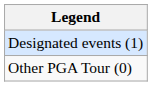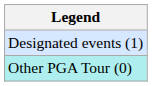(70, 68) no background -> (70, 68) paleturquoise background
